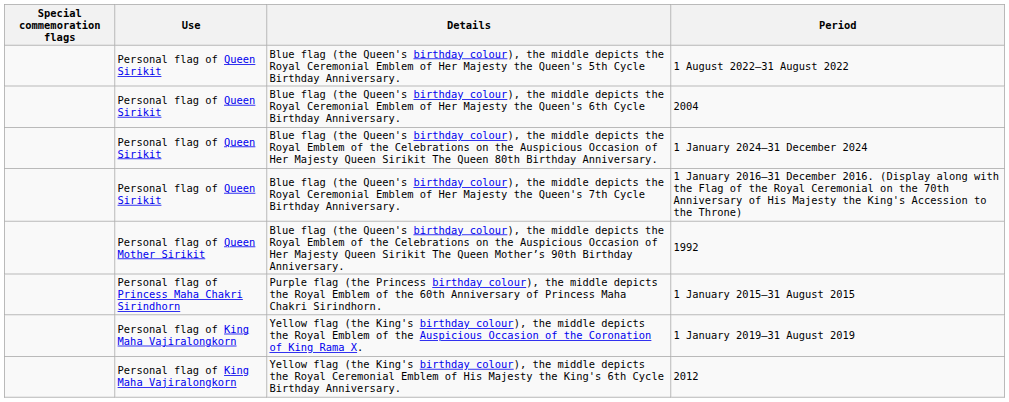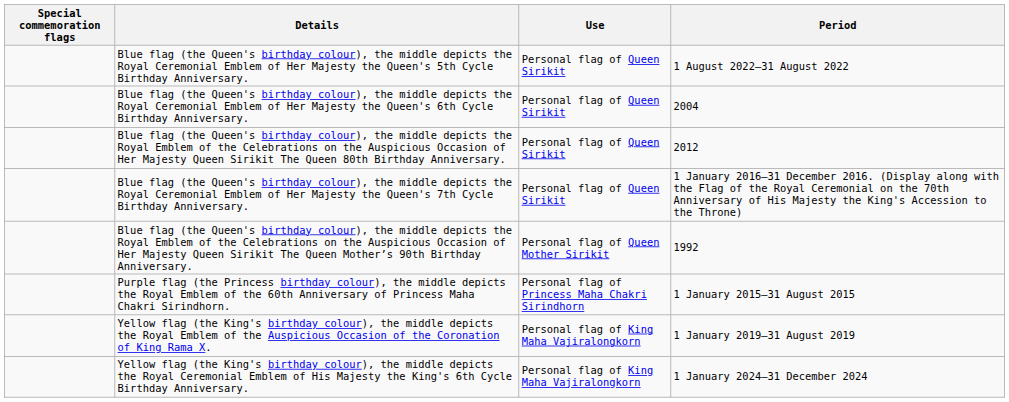columns swapped: (191, 25) <-> (469, 25)
(771, 148) 1 January 2024–31 December 2024 -> (686, 148) 2012
(686, 376) 2012 -> (771, 376) 1 January 2024–31 December 2024
